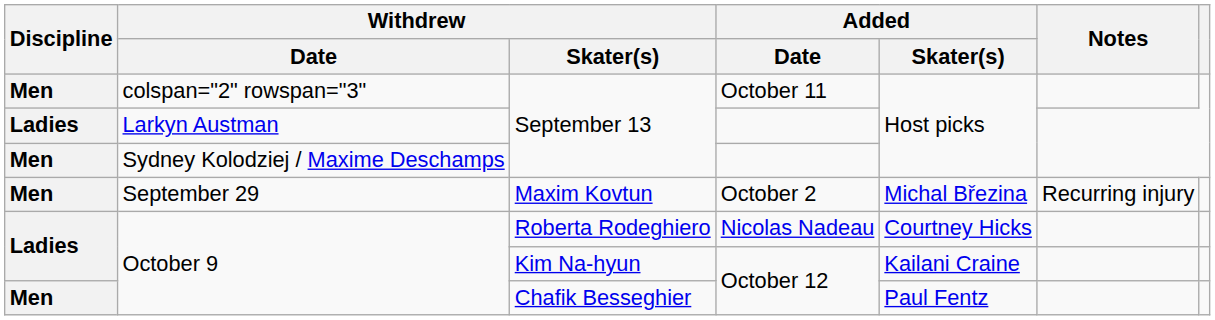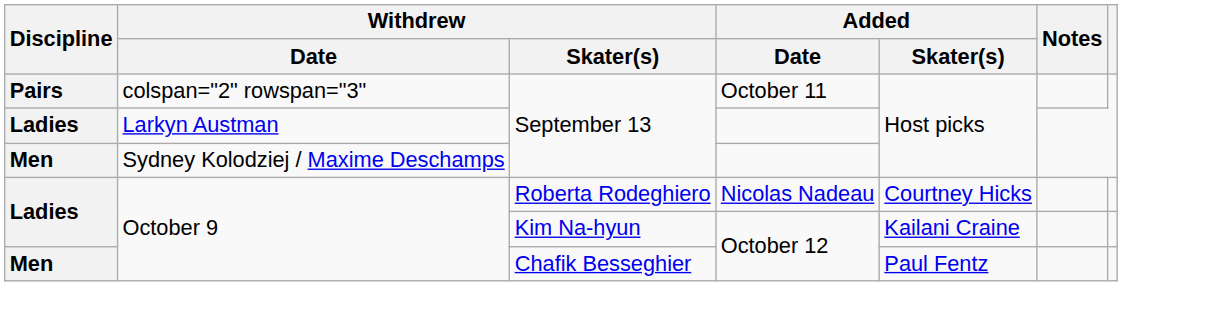(31, 90) Men -> (36, 90) Pairs
- row: (191, 194)
